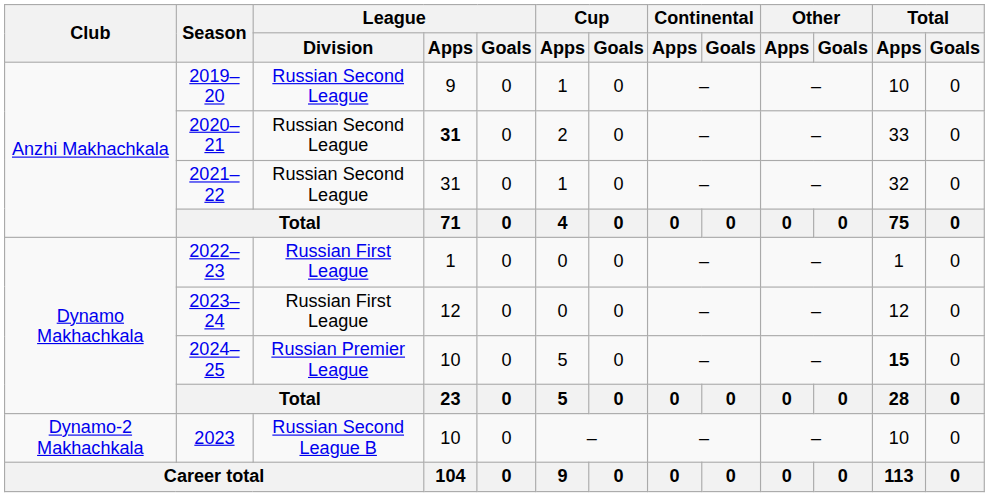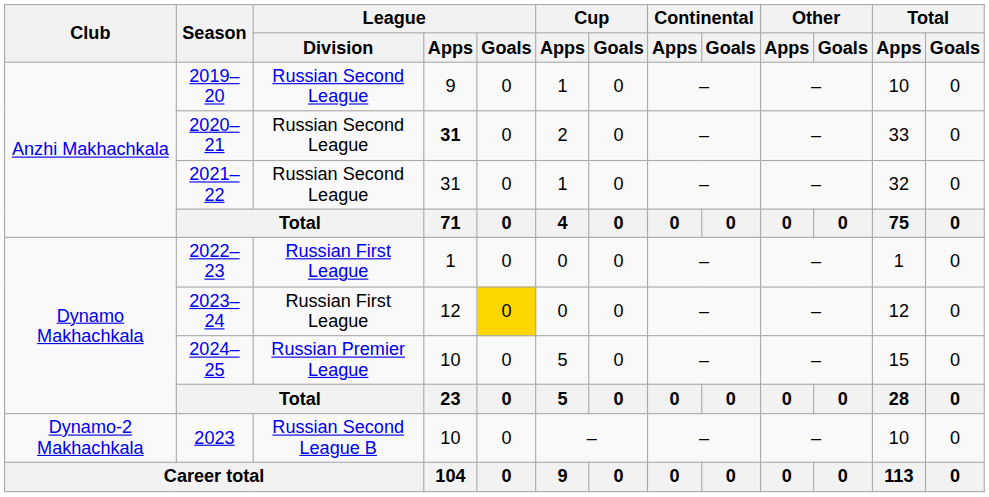(506, 311) no background -> (506, 311) gold background
(899, 360) bold -> (899, 360) normal
